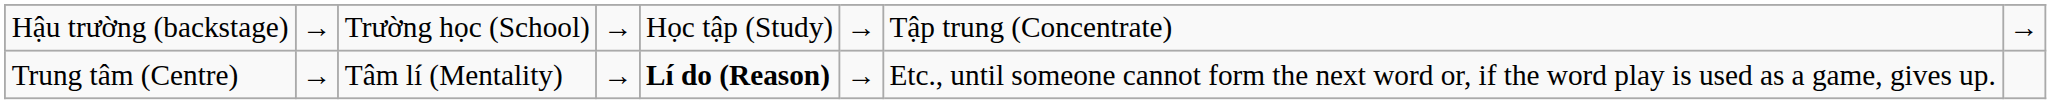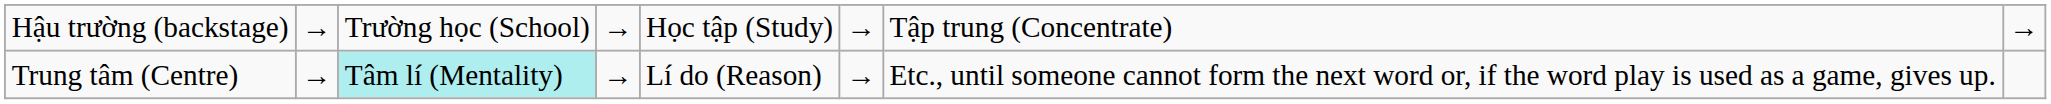(454, 74) no background -> (454, 74) paleturquoise background
(738, 74) bold -> (734, 74) normal
